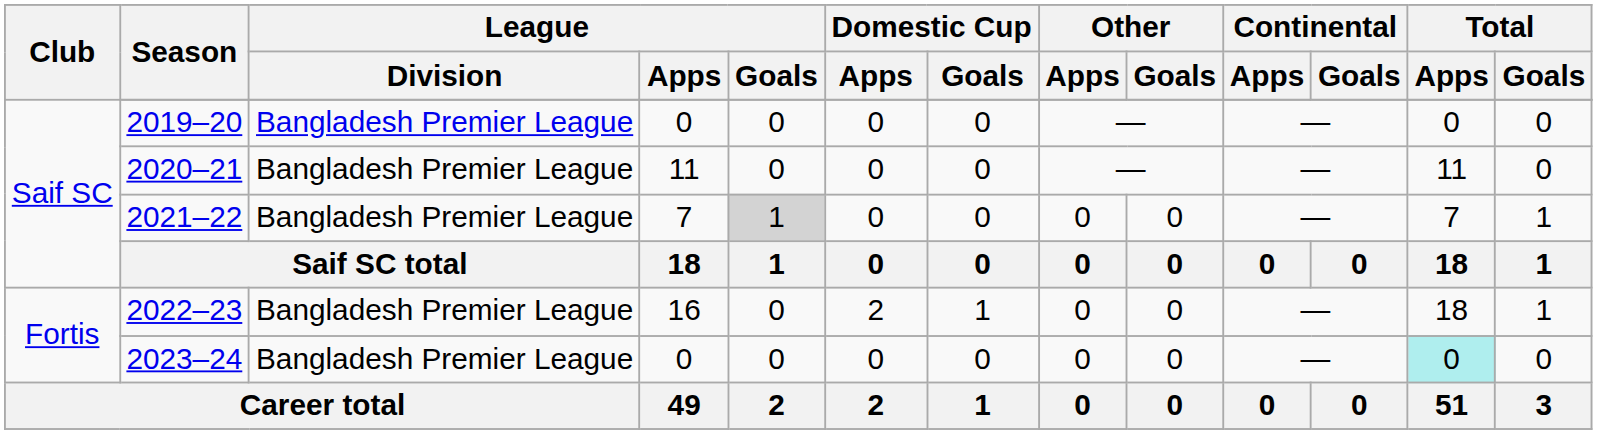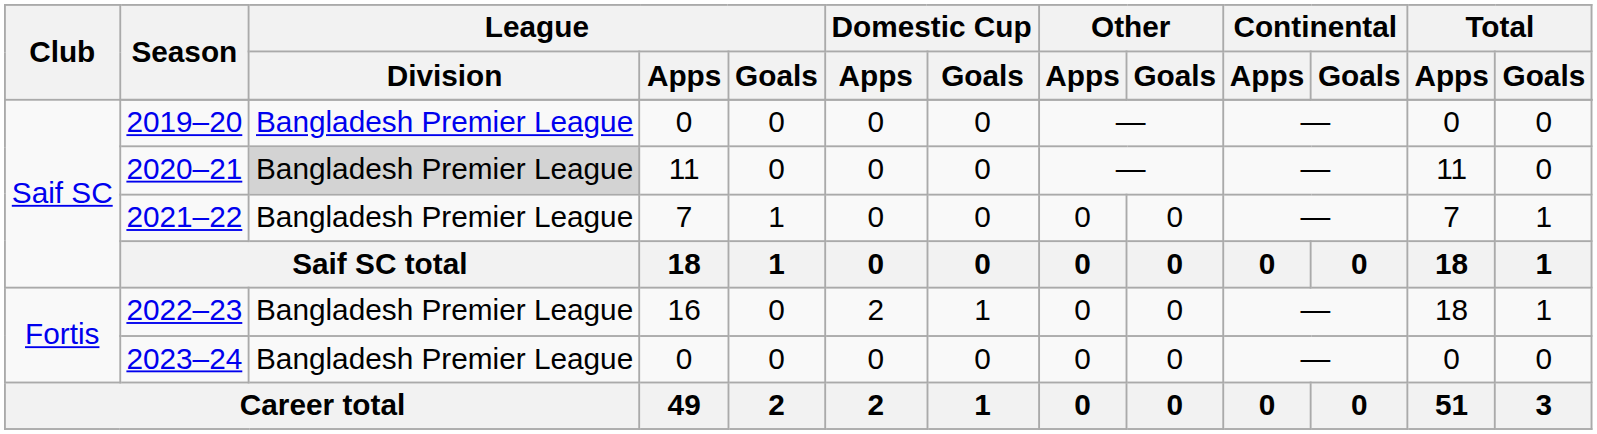(445, 169) no background -> (445, 169) lightgrey background
(776, 216) lightgrey background -> (776, 216) no background
(1452, 358) paleturquoise background -> (1452, 358) no background
